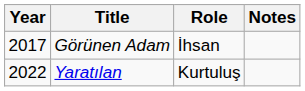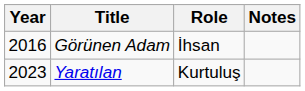(28, 45) 2017 -> (28, 45) 2016
(28, 72) 2022 -> (28, 72) 2023
